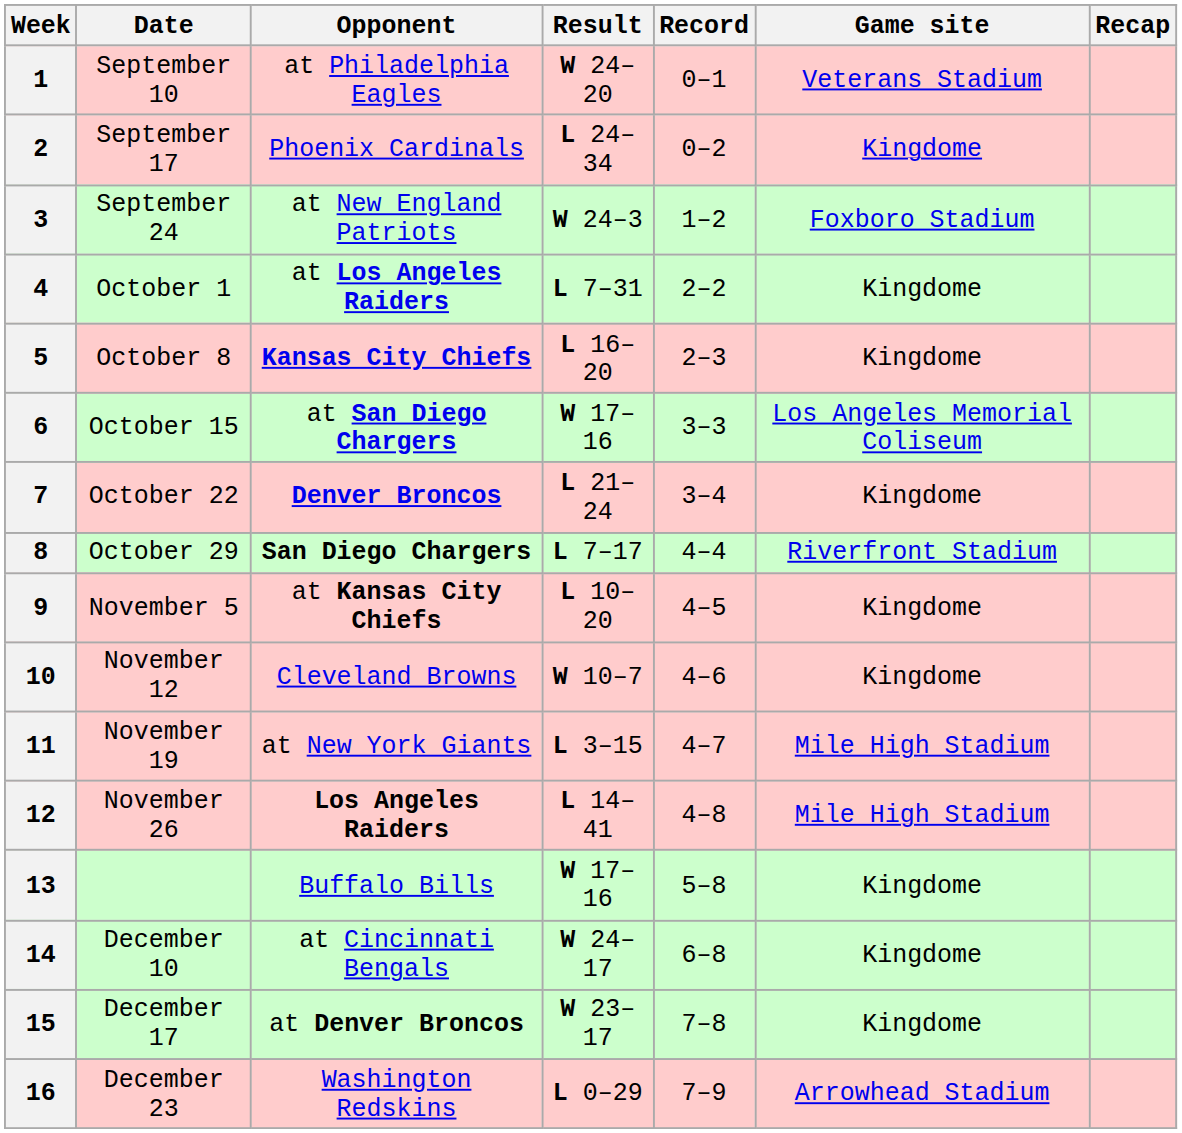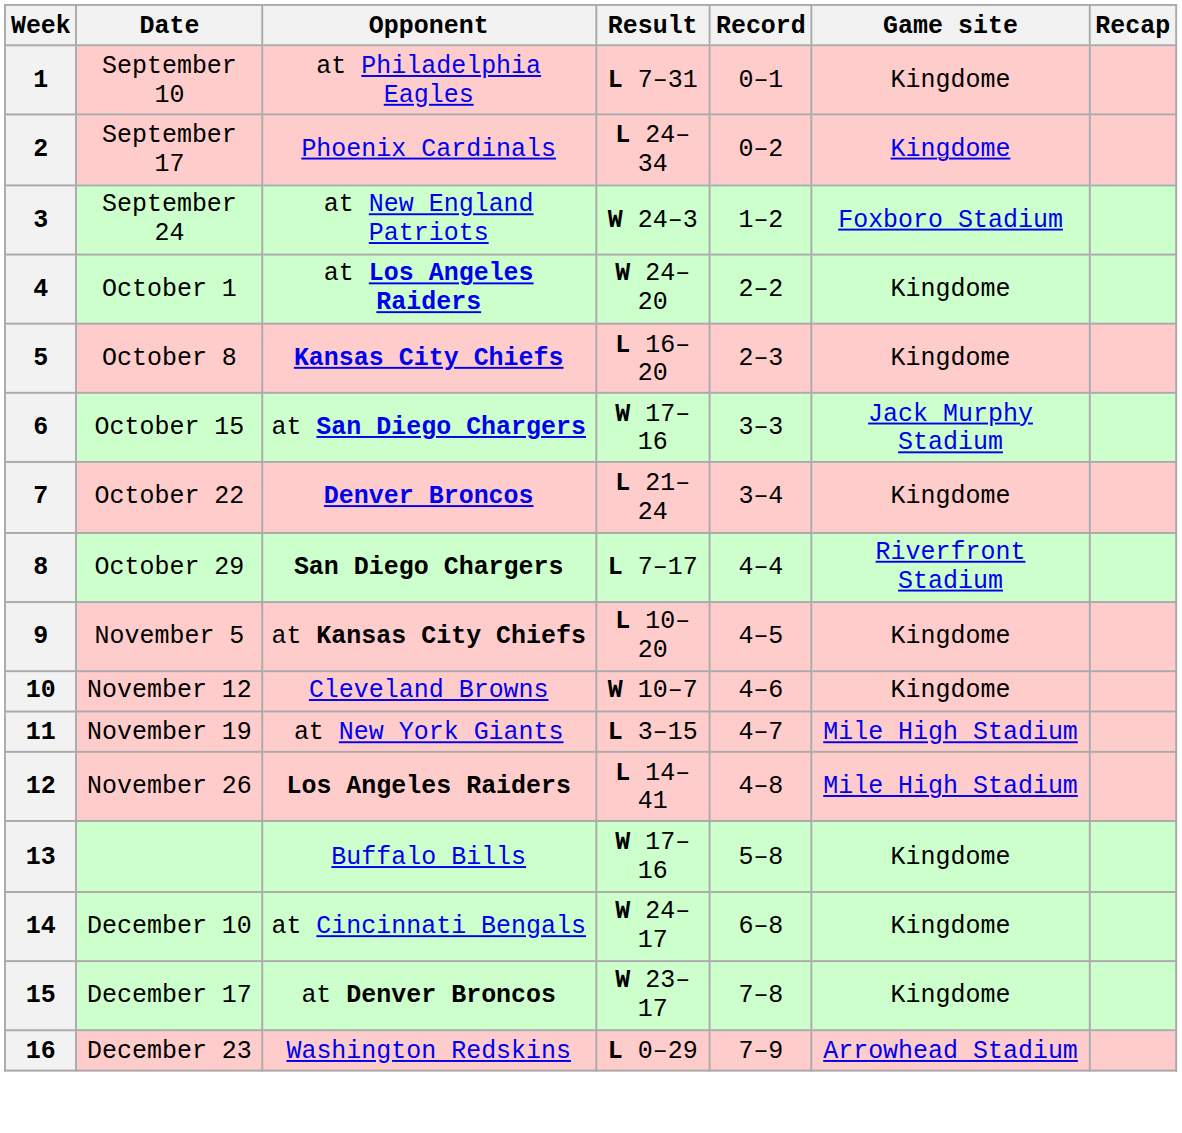(598, 80) W 24–20 -> (653, 80) L 7–31
(922, 80) Veterans Stadium -> (951, 80) Kingdome
(598, 289) L 7–31 -> (653, 289) W 24–20
(922, 428) Los Angeles Memorial Coliseum -> (951, 428) Jack Murphy Stadium
